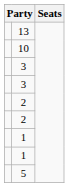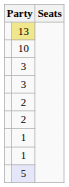(23, 31) no background -> (23, 31) khaki background
(23, 173) no background -> (23, 173) lavender background
